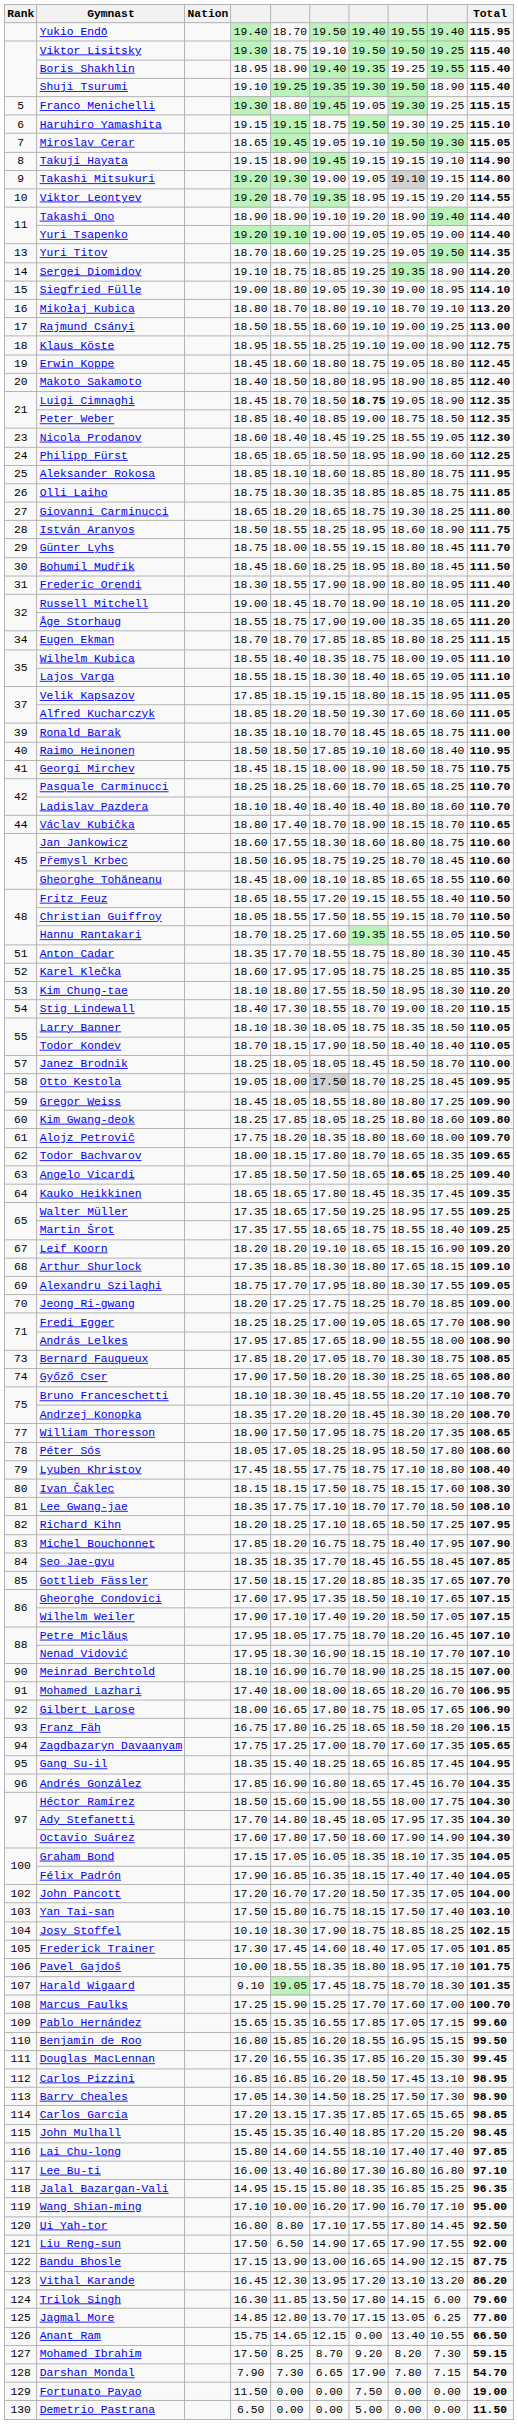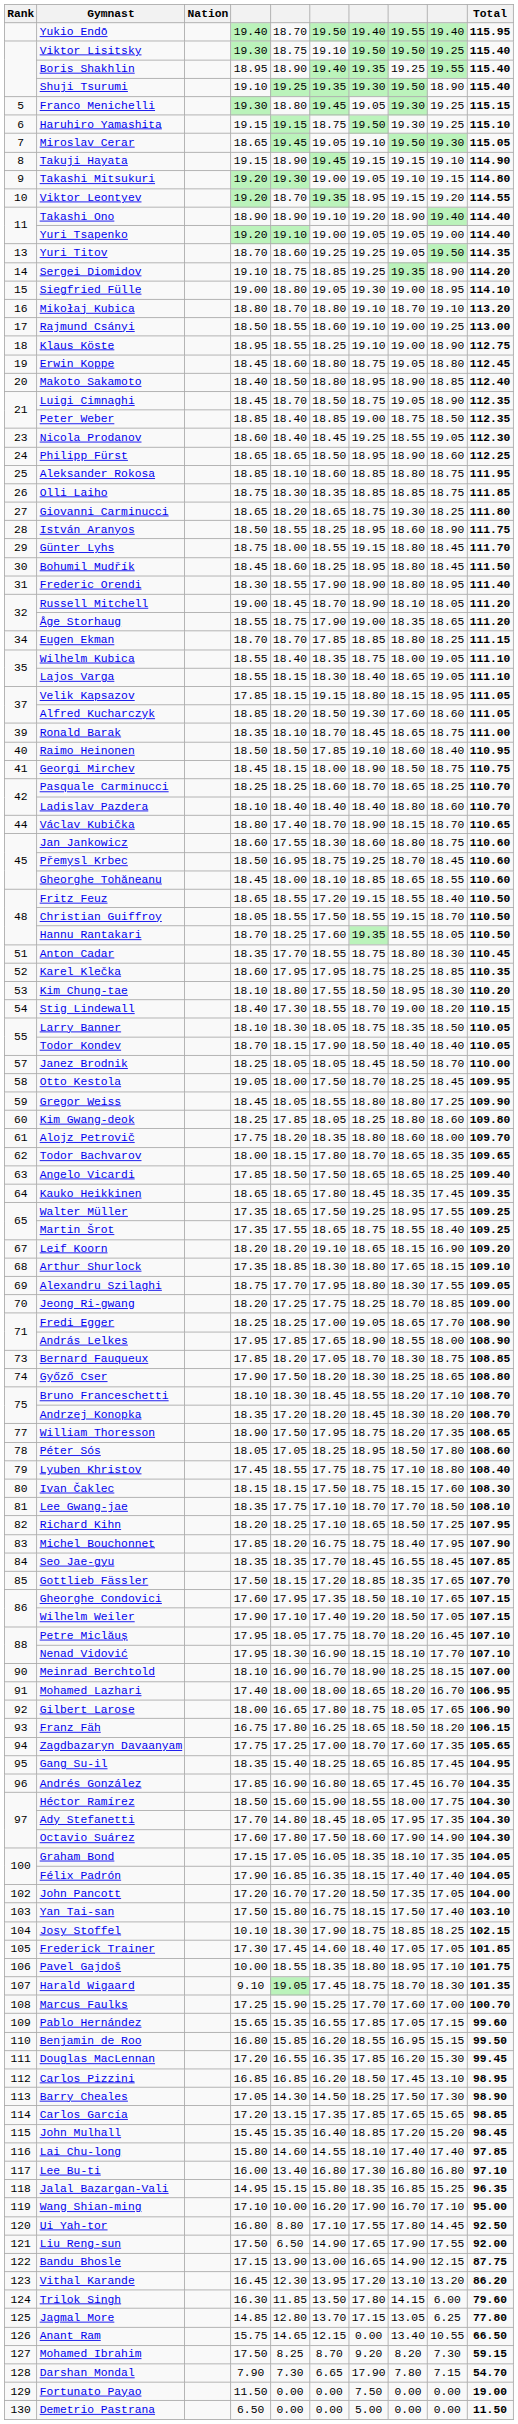(408, 180) lightgrey background -> (408, 180) no background
(369, 401) bold -> (369, 401) normal
(329, 1083) lightgrey background -> (329, 1083) no background
(408, 1175) bold -> (408, 1175) normal
